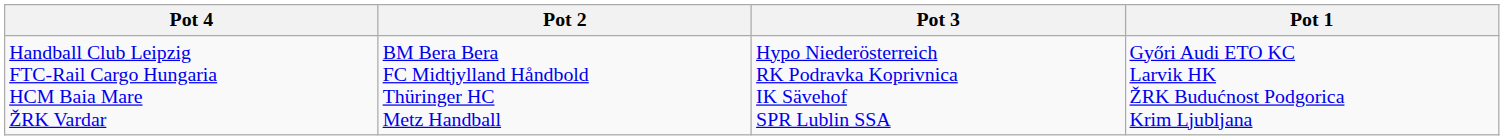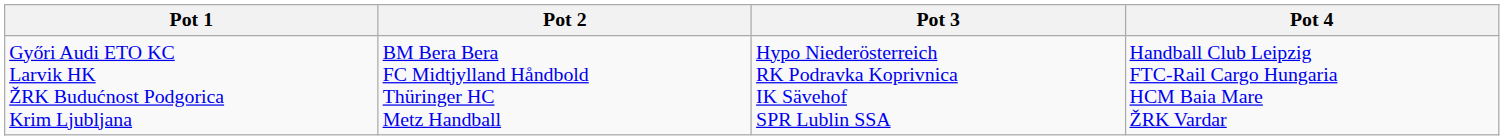columns swapped: (1312, 20) <-> (191, 20)
